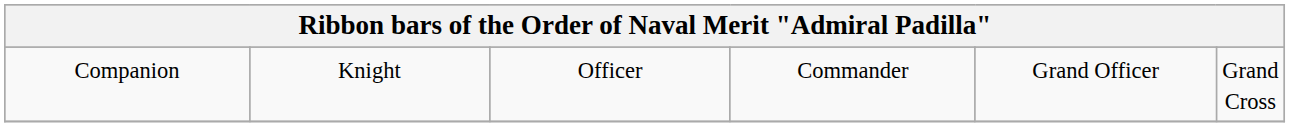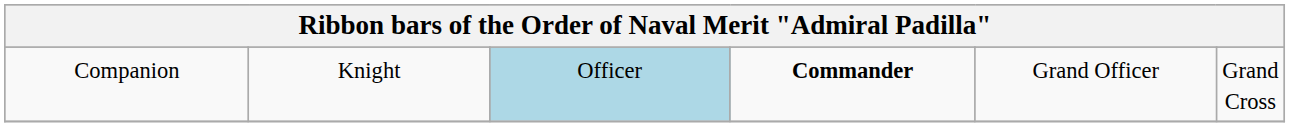(610, 70) no background -> (610, 70) lightblue background
(853, 70) normal -> (853, 68) bold
